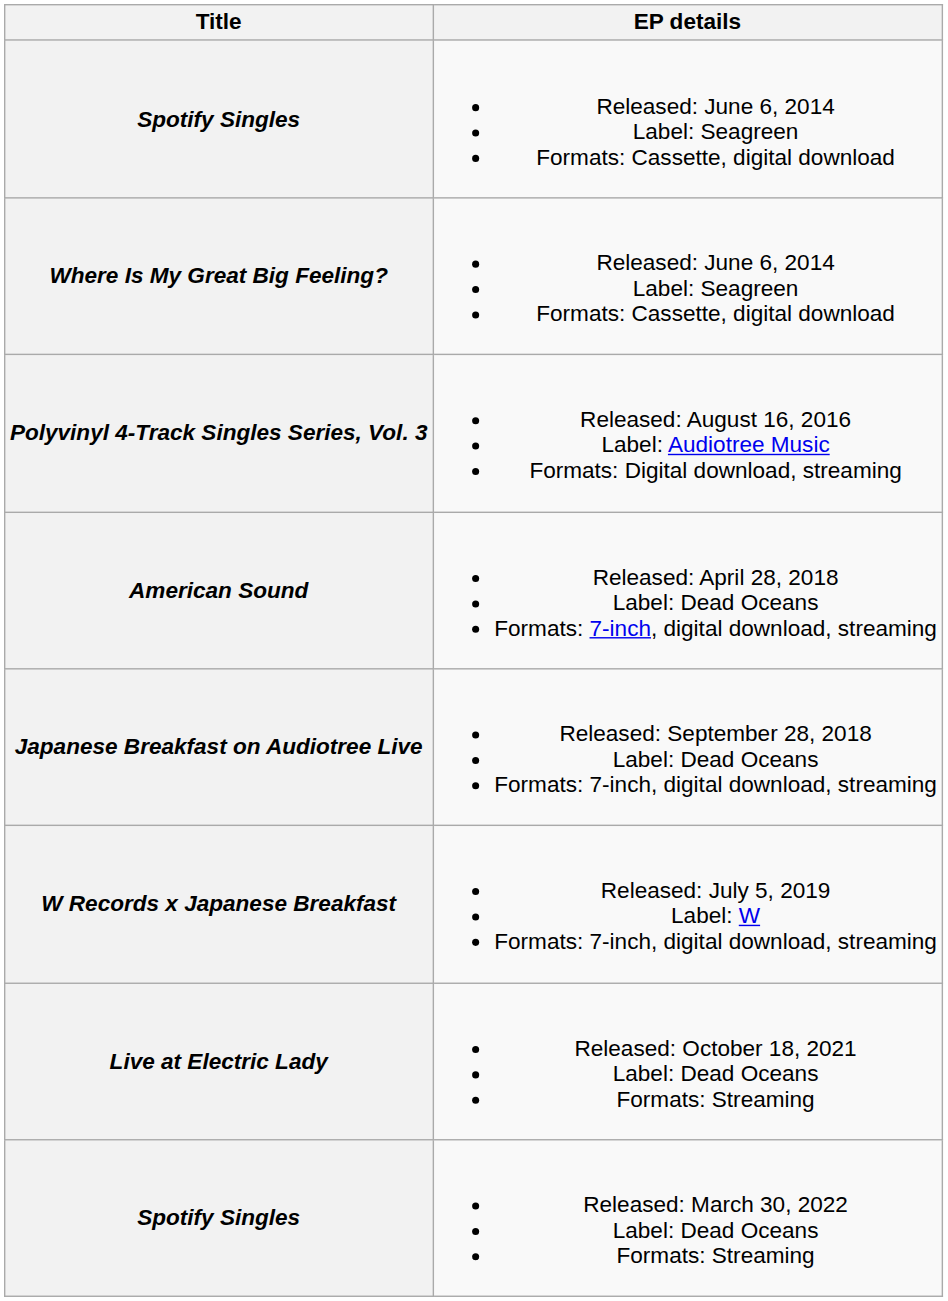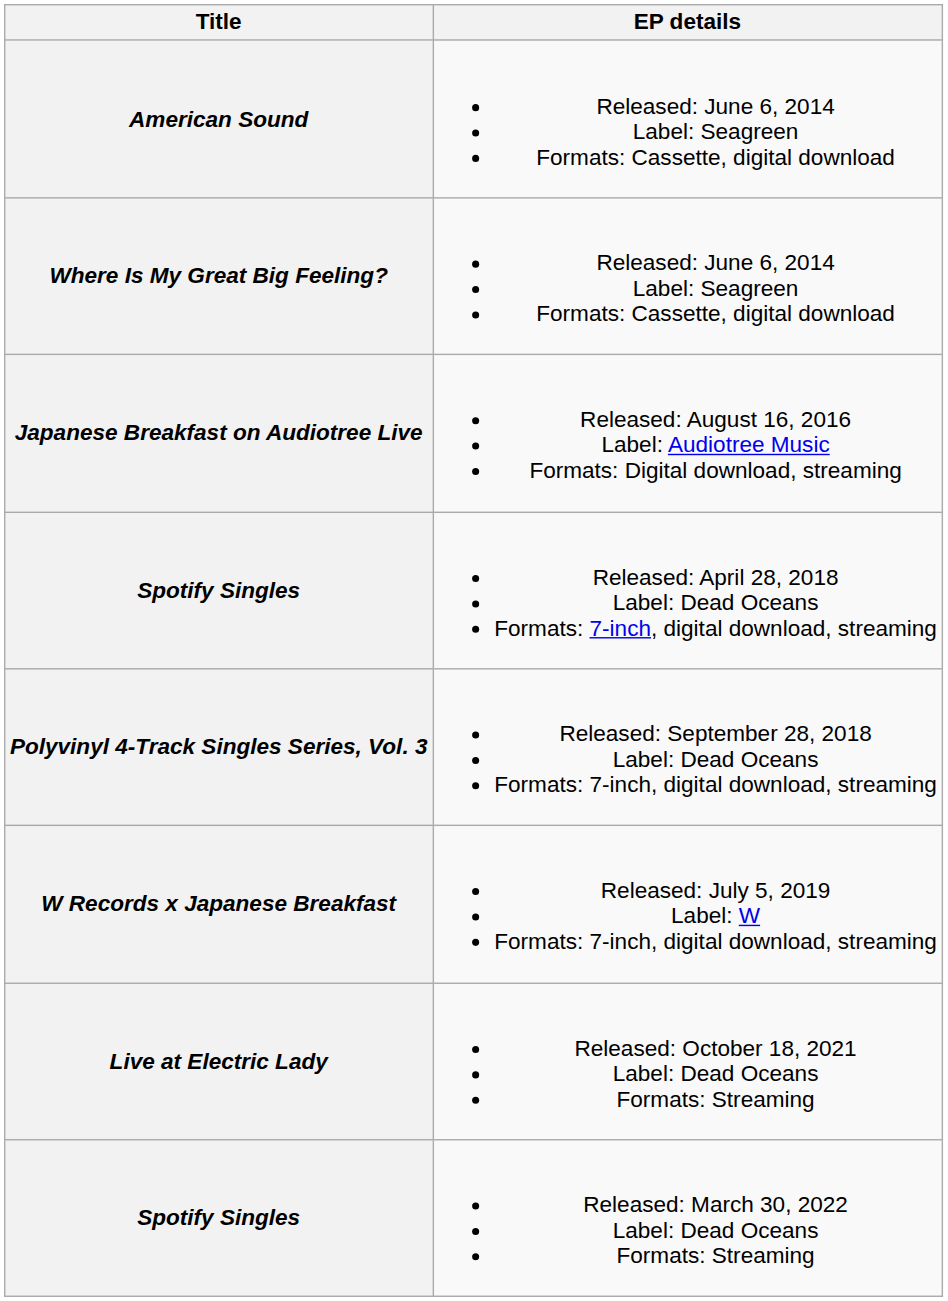(219, 118) Spotify Singles -> (219, 118) American Sound
(219, 432) Polyvinyl 4-Track Singles Series, Vol. 3 -> (219, 432) Japanese Breakfast on Audiotree Live
(219, 589) American Sound -> (219, 589) Spotify Singles
(219, 746) Japanese Breakfast on Audiotree Live -> (219, 746) Polyvinyl 4-Track Singles Series, Vol. 3
